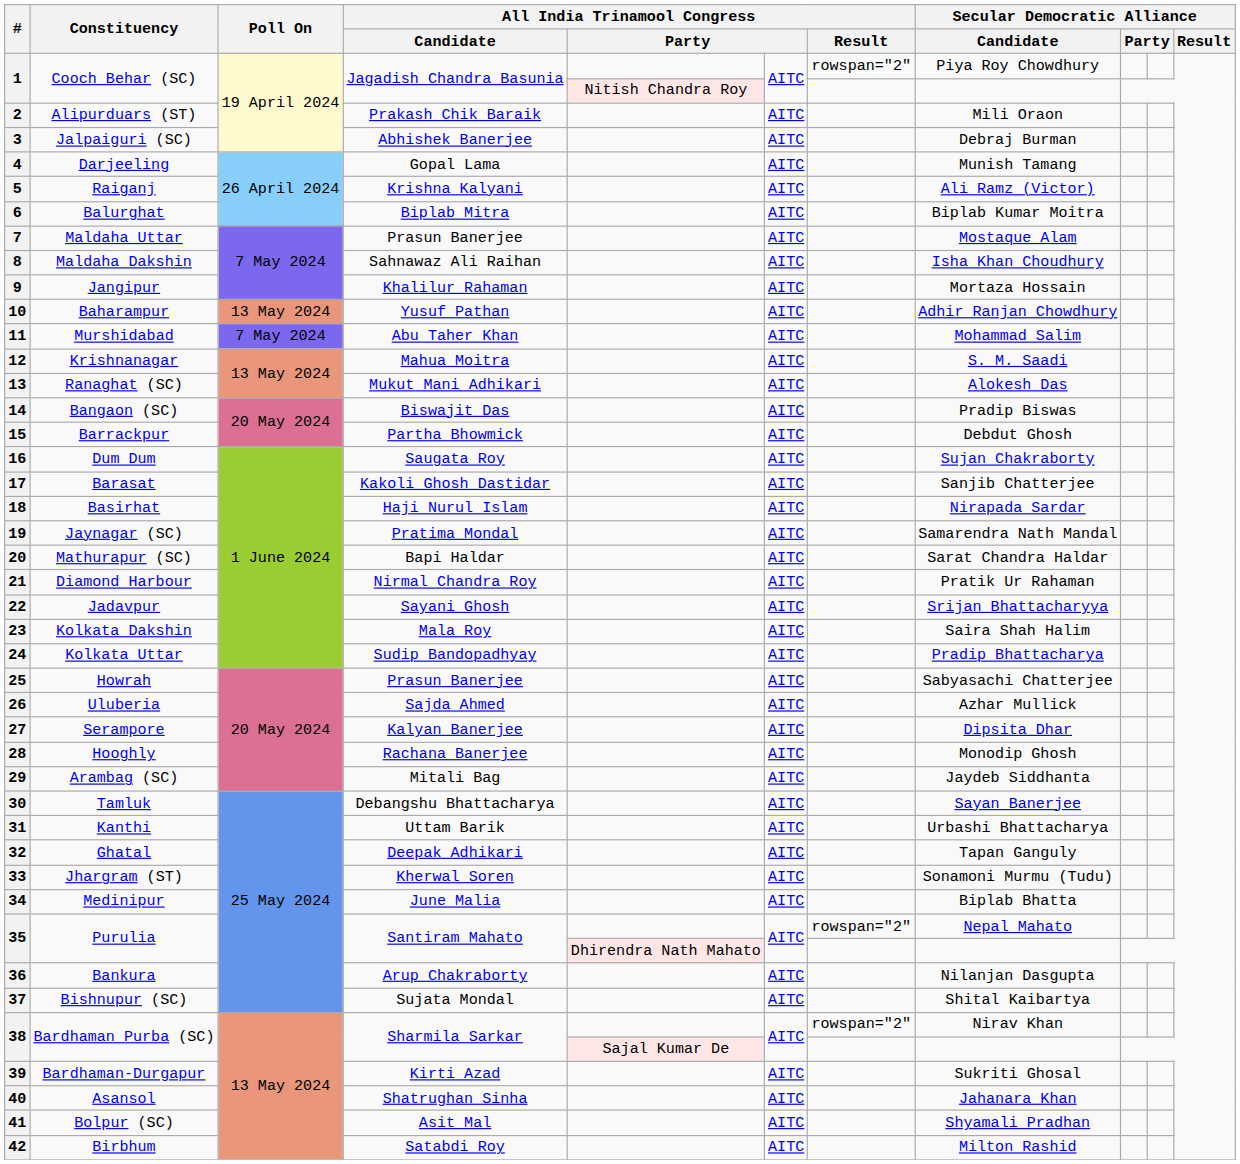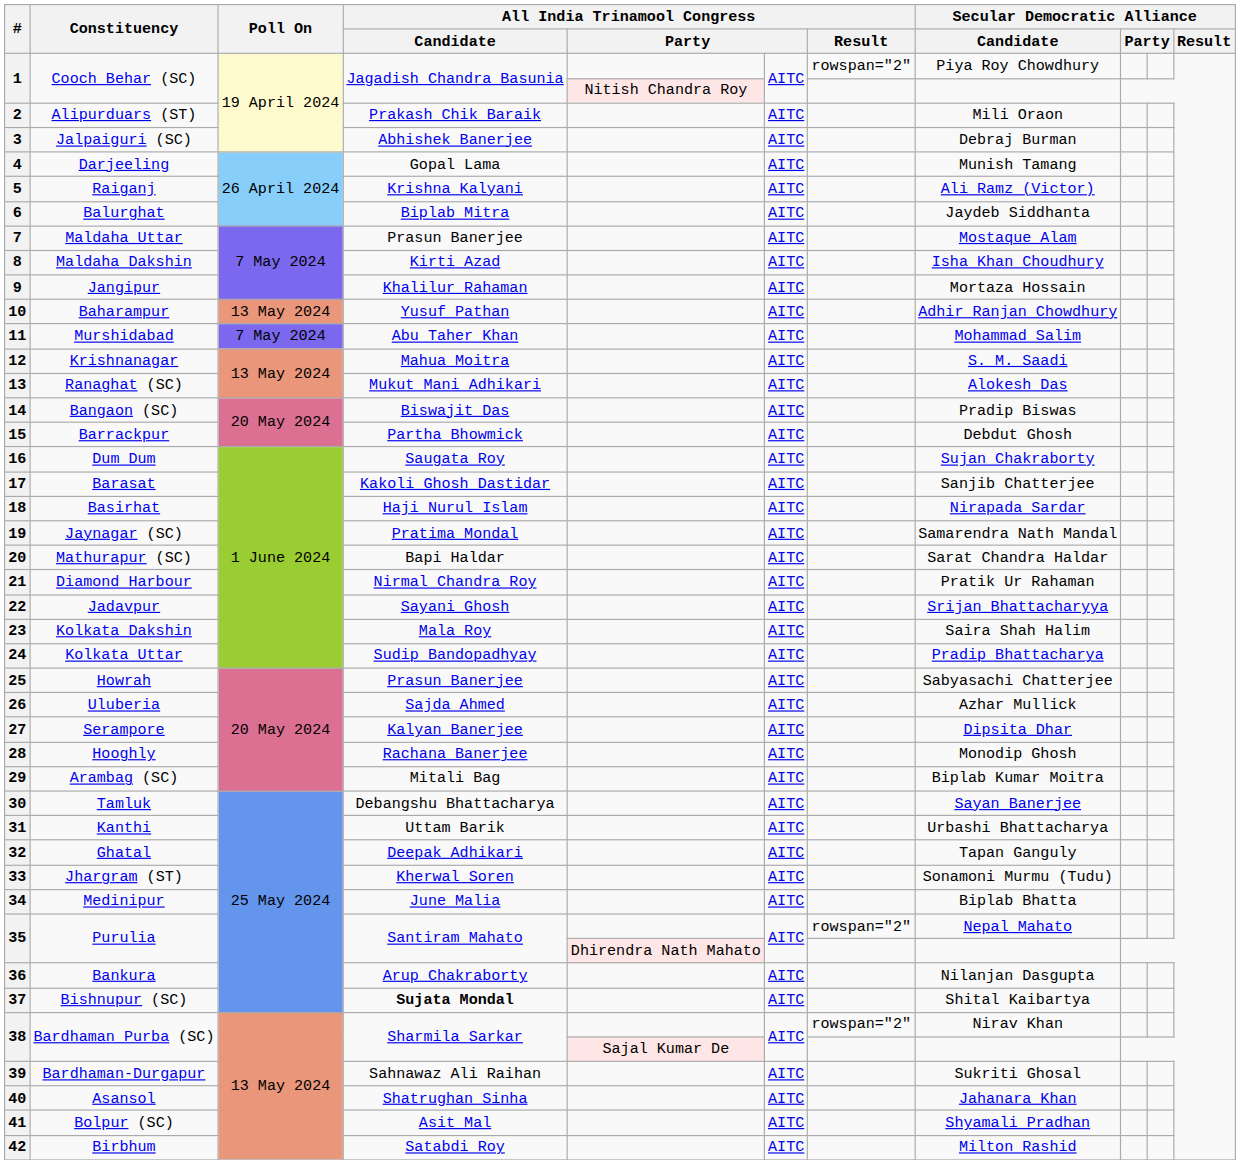(1018, 213) Biplab Kumar Moitra -> (1018, 213) Jaydeb Siddhanta
(455, 263) Sahnawaz Ali Raihan -> (455, 263) Kirti Azad
(1018, 779) Jaydeb Siddhanta -> (1018, 779) Biplab Kumar Moitra
(455, 1000) normal -> (455, 1000) bold
(455, 1074) Kirti Azad -> (455, 1074) Sahnawaz Ali Raihan
